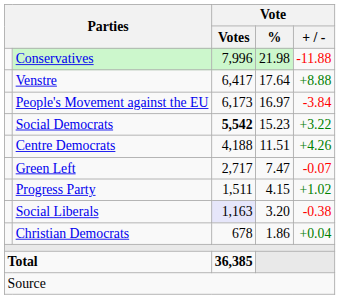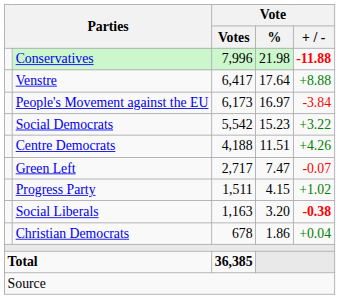(314, 59) normal -> (314, 59) bold
(237, 124) bold -> (237, 124) normal
(237, 211) lavender background -> (237, 211) no background
(317, 211) normal -> (317, 211) bold
